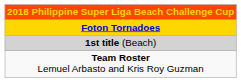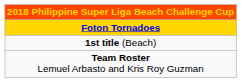(121, 43) lightgrey background -> (121, 43) no background
